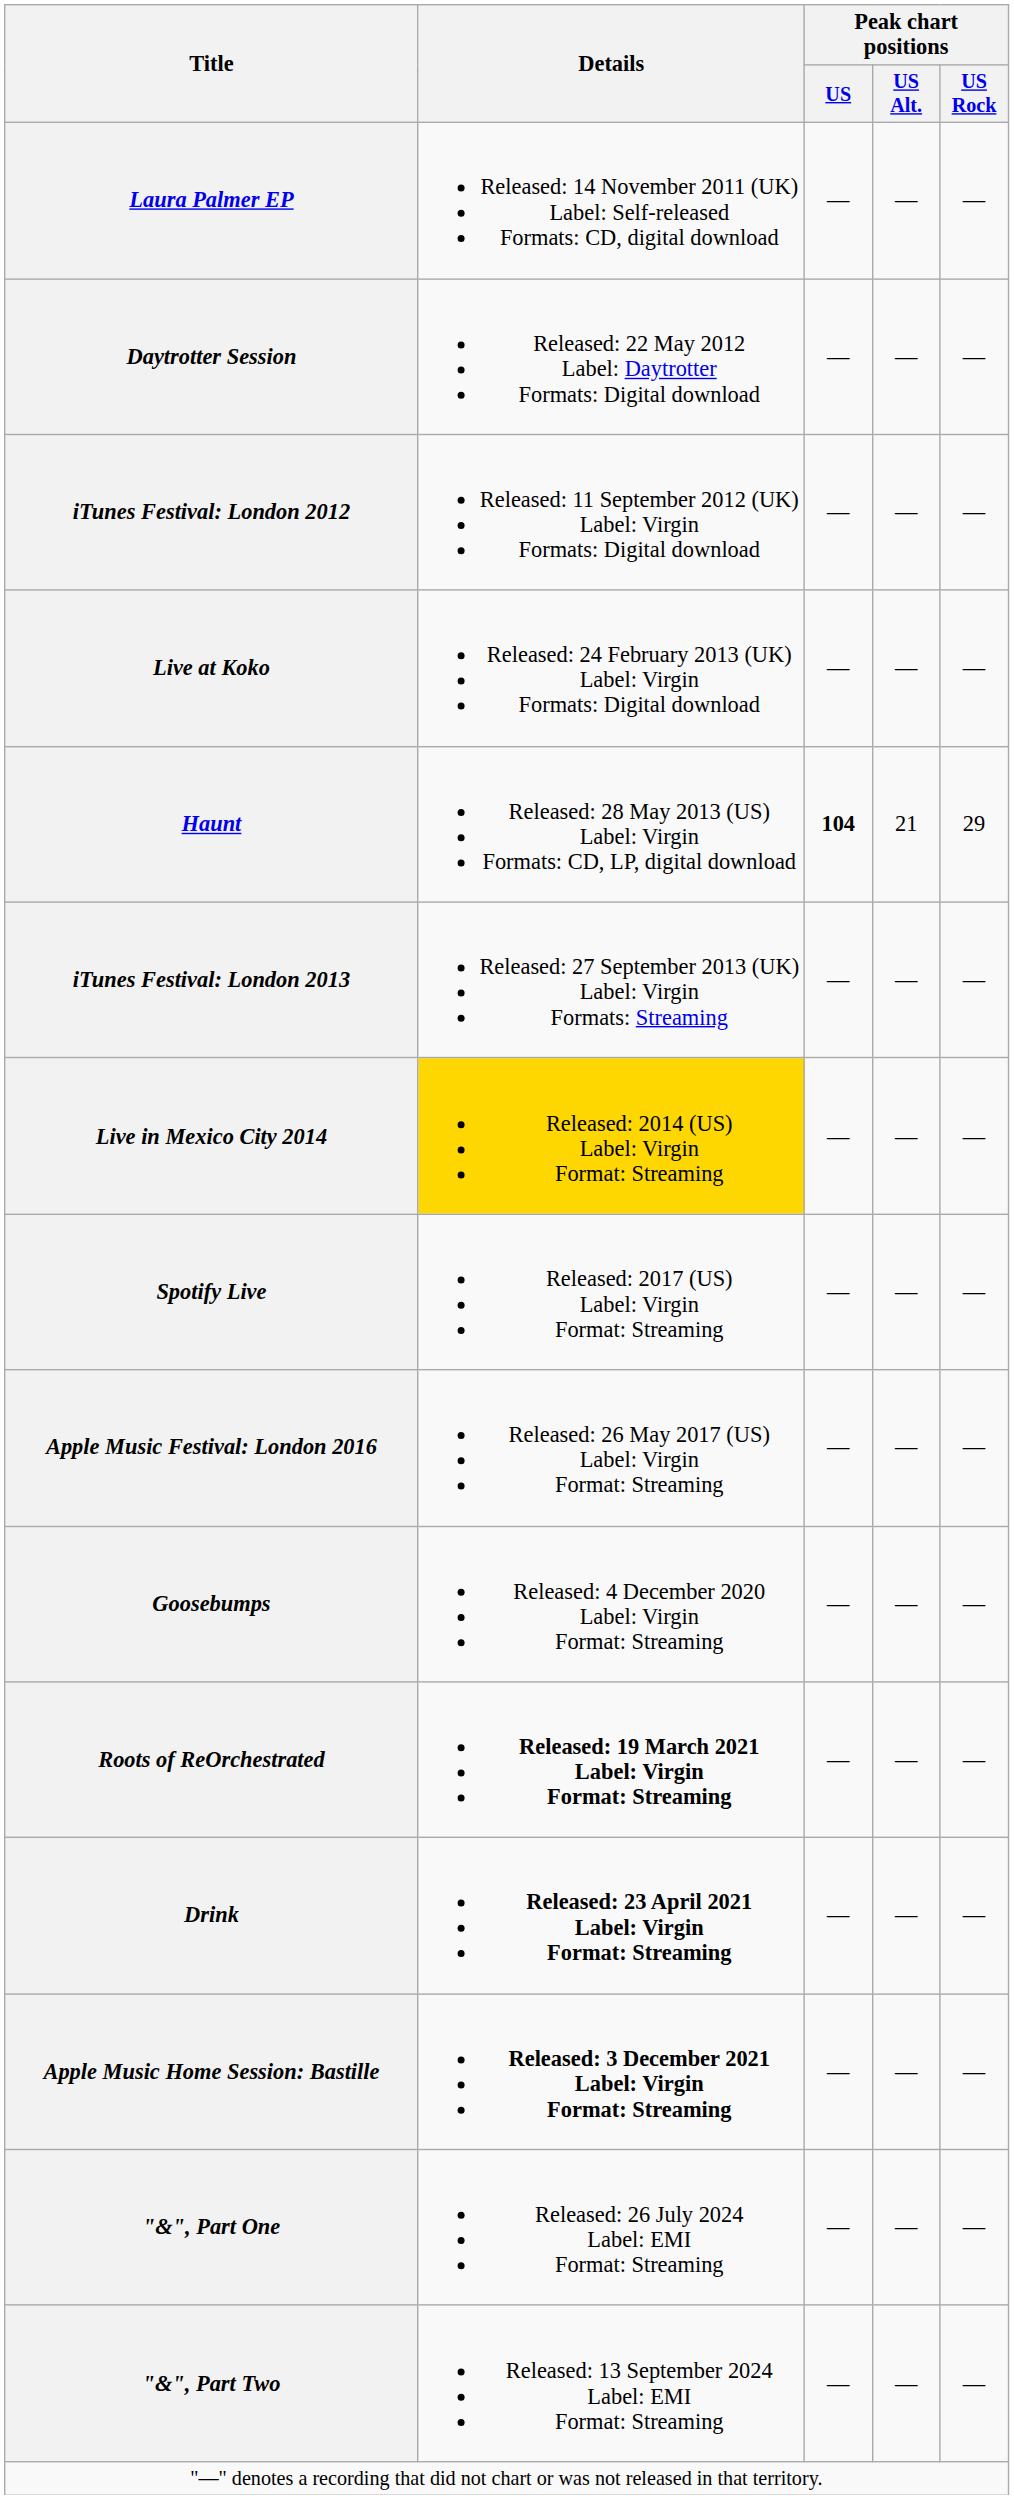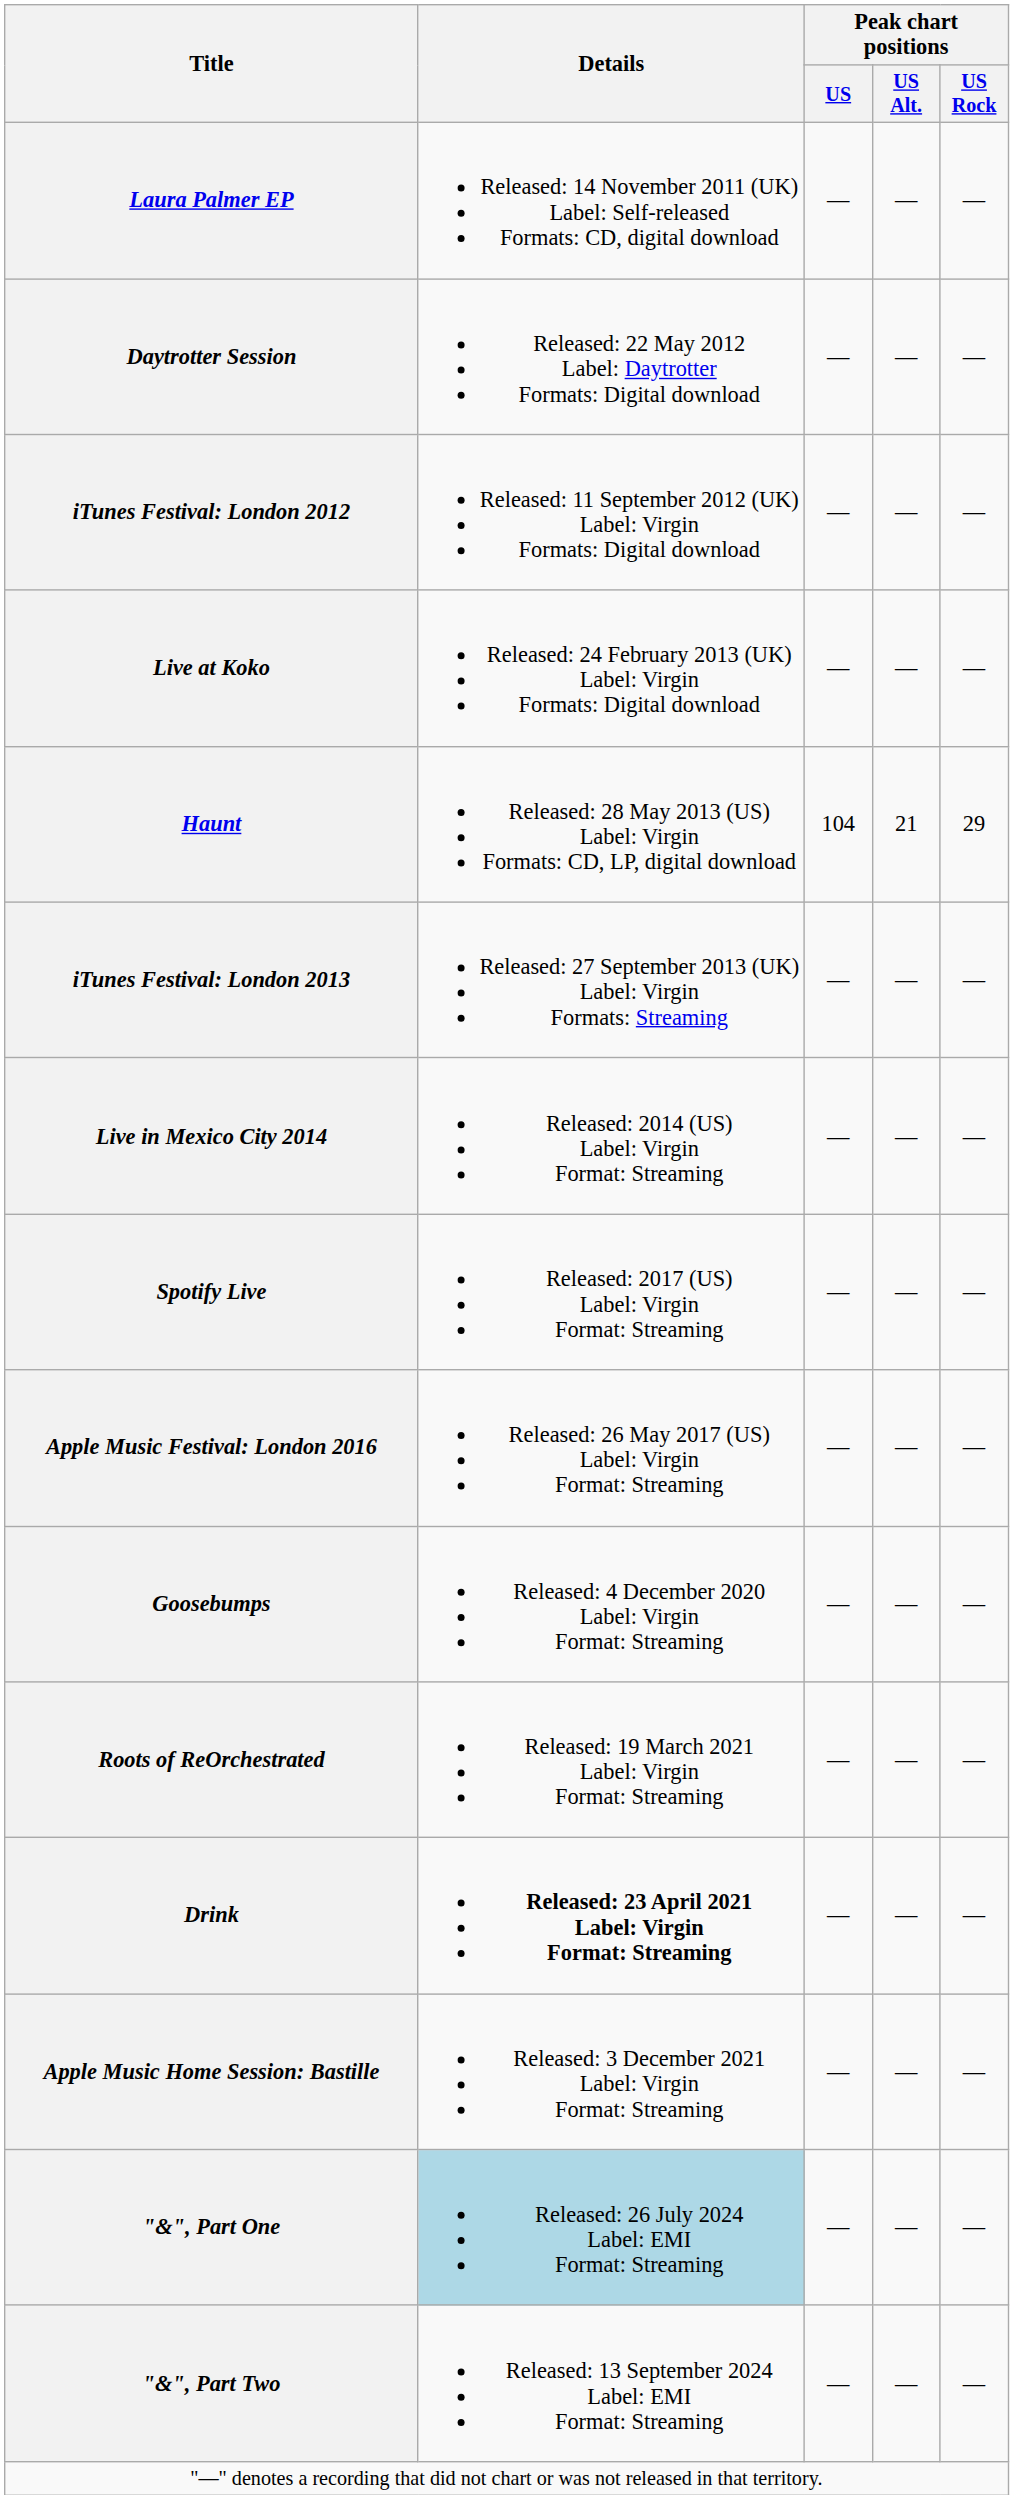(838, 823) bold -> (838, 823) normal
(611, 1149) gold background -> (611, 1149) no background
(611, 1772) bold -> (611, 1772) normal
(611, 2084) bold -> (611, 2084) normal
(611, 2240) no background -> (611, 2240) lightblue background
